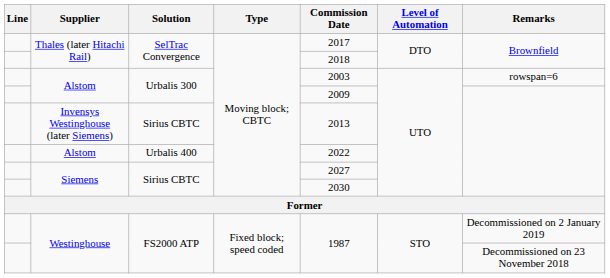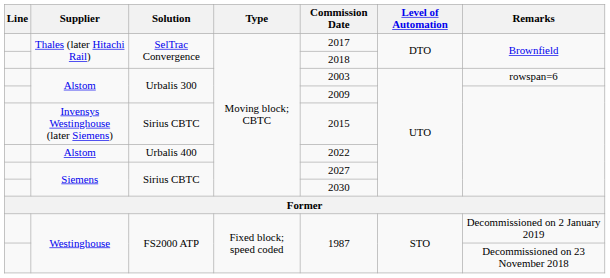(339, 123) 2013 -> (339, 123) 2015
